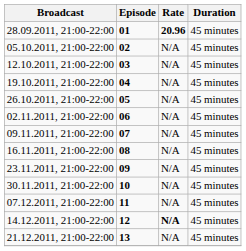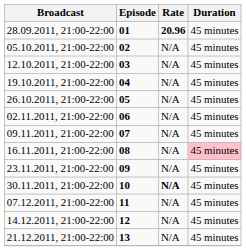(214, 151) no background -> (214, 151) pink background
(170, 185) normal -> (170, 185) bold
(170, 220) bold -> (170, 220) normal
